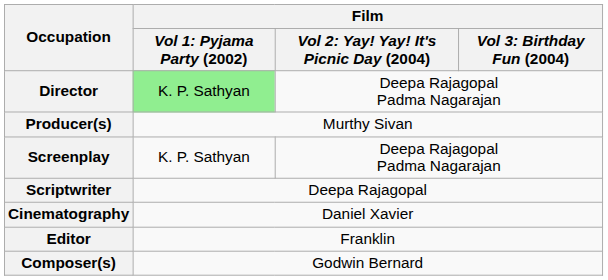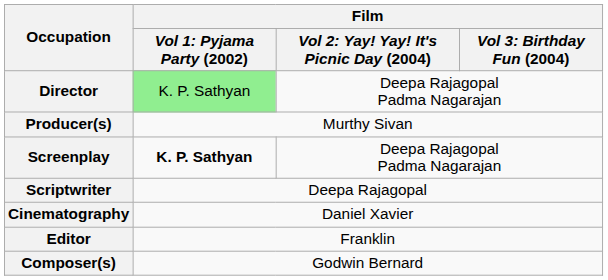(204, 157) normal -> (204, 157) bold
